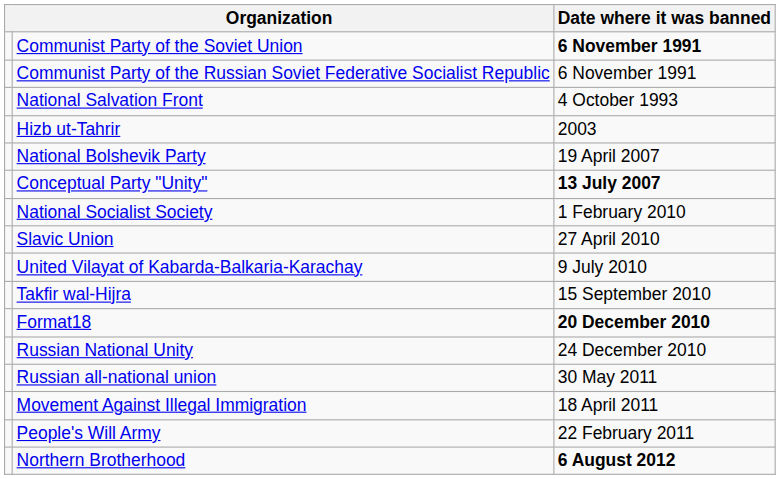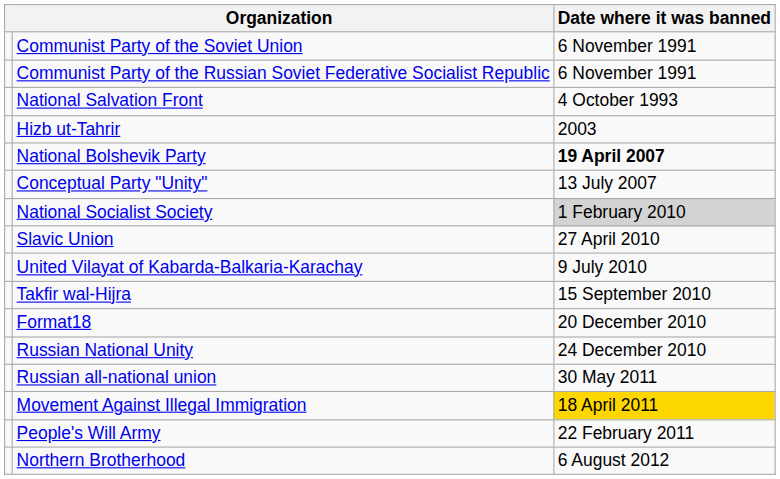(630, 45) bold -> (627, 45) normal
(609, 156) normal -> (611, 156) bold
(609, 184) bold -> (607, 184) normal
(622, 211) no background -> (622, 211) lightgrey background
(634, 322) bold -> (632, 322) normal
(608, 405) no background -> (608, 405) gold background
(617, 460) bold -> (614, 460) normal
